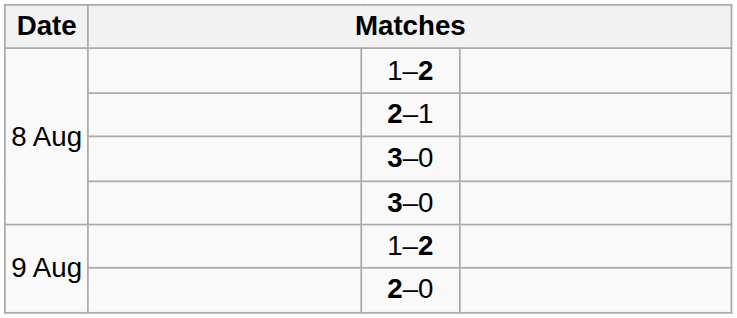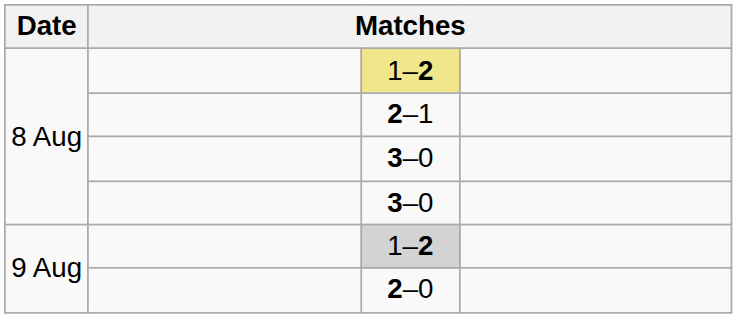(410, 70) no background -> (410, 70) khaki background
(410, 245) no background -> (410, 245) lightgrey background
